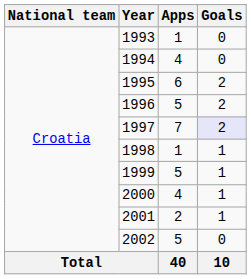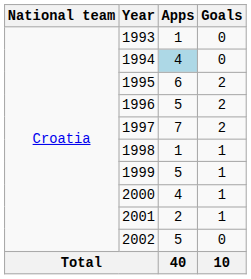(178, 61) no background -> (178, 61) lightblue background
(222, 128) lavender background -> (222, 128) no background
